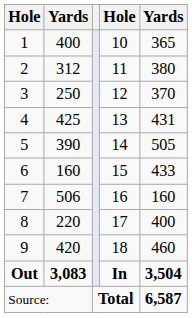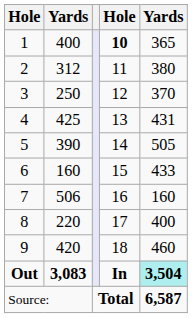(119, 42) normal -> (119, 42) bold
(163, 273) no background -> (163, 273) paleturquoise background
